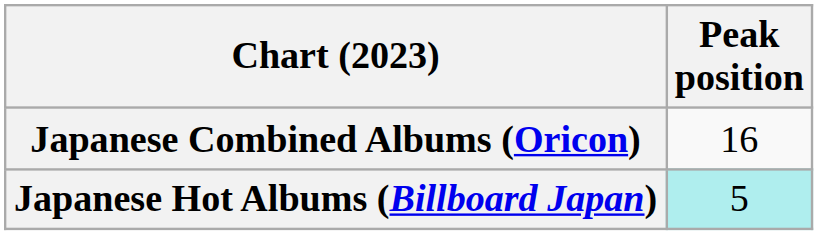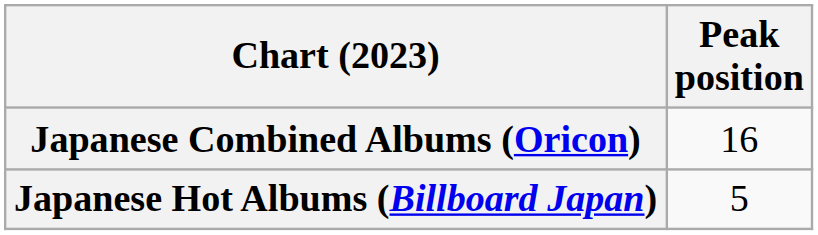(739, 198) paleturquoise background -> (739, 198) no background
